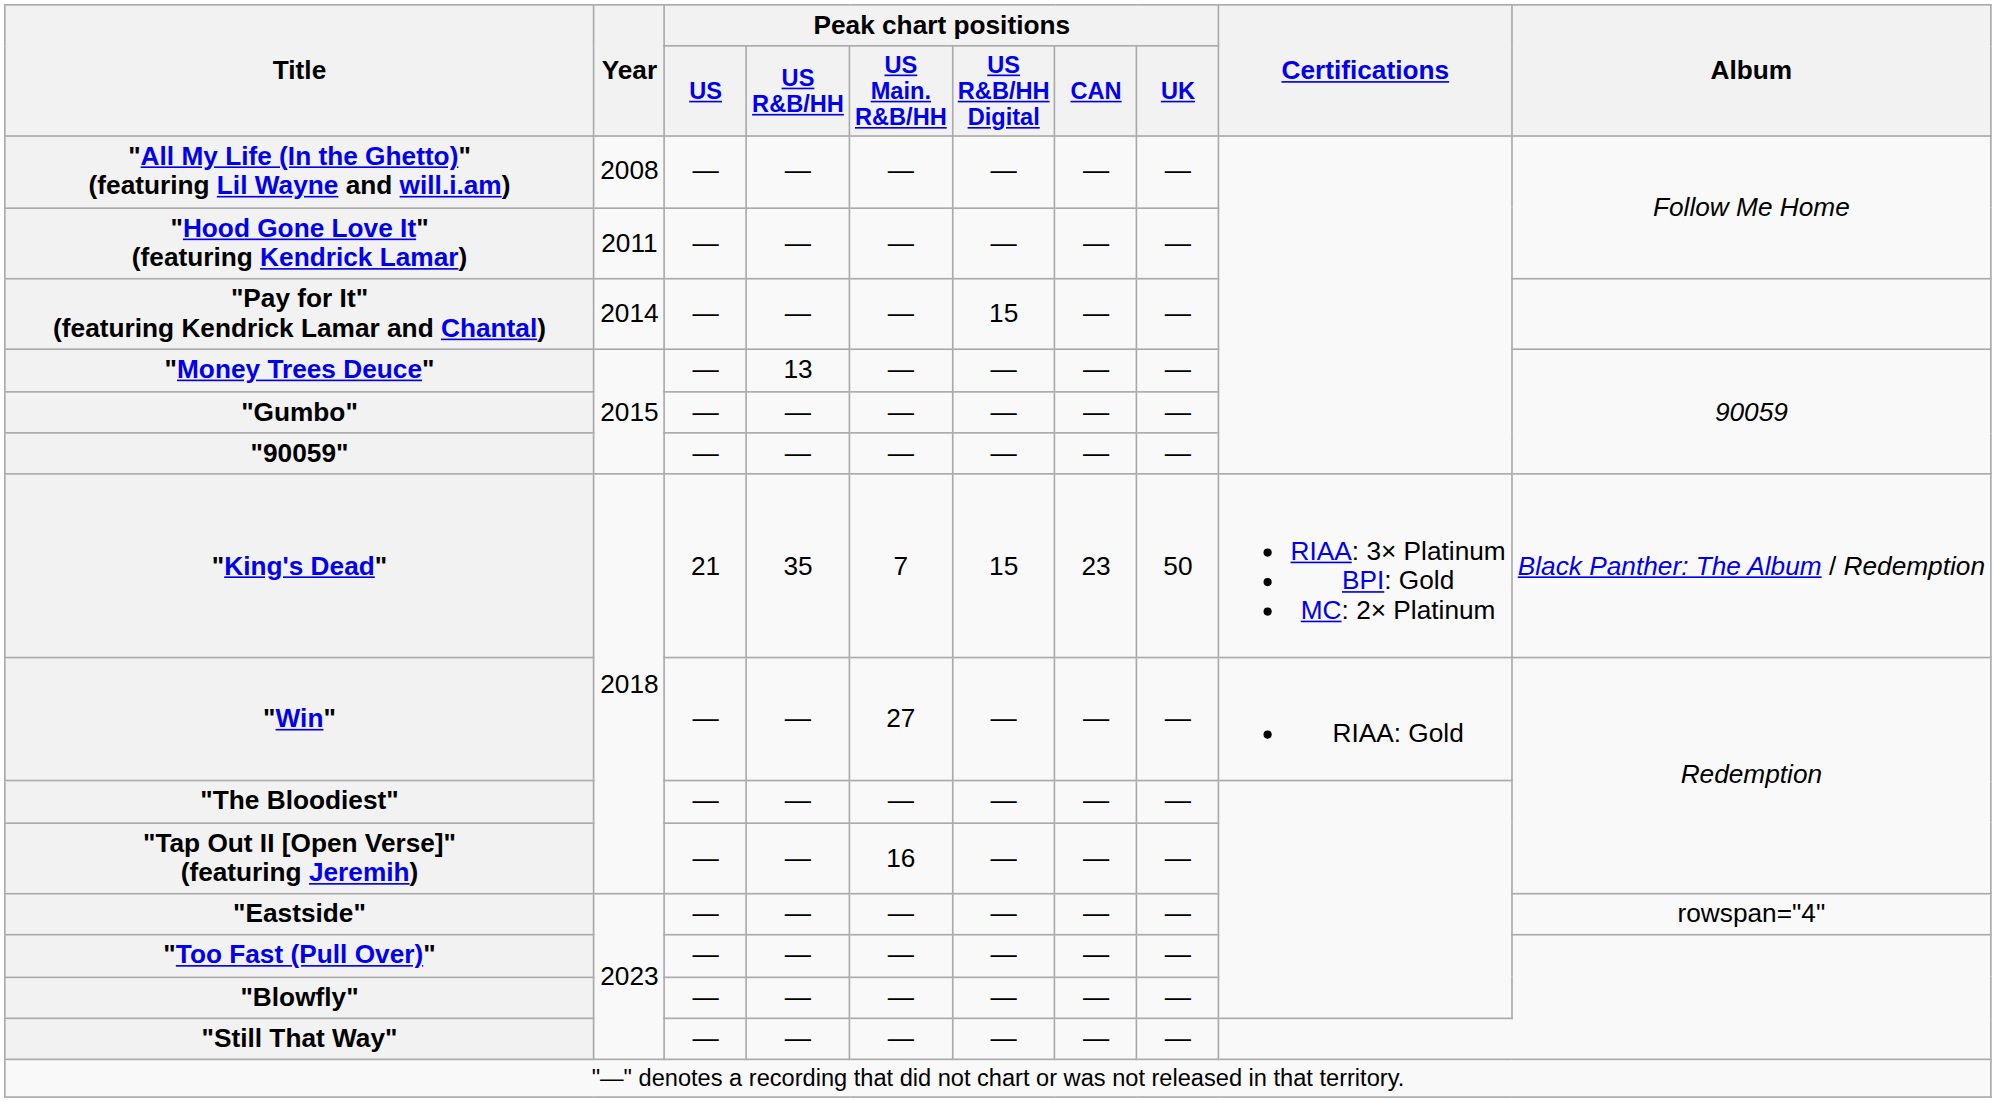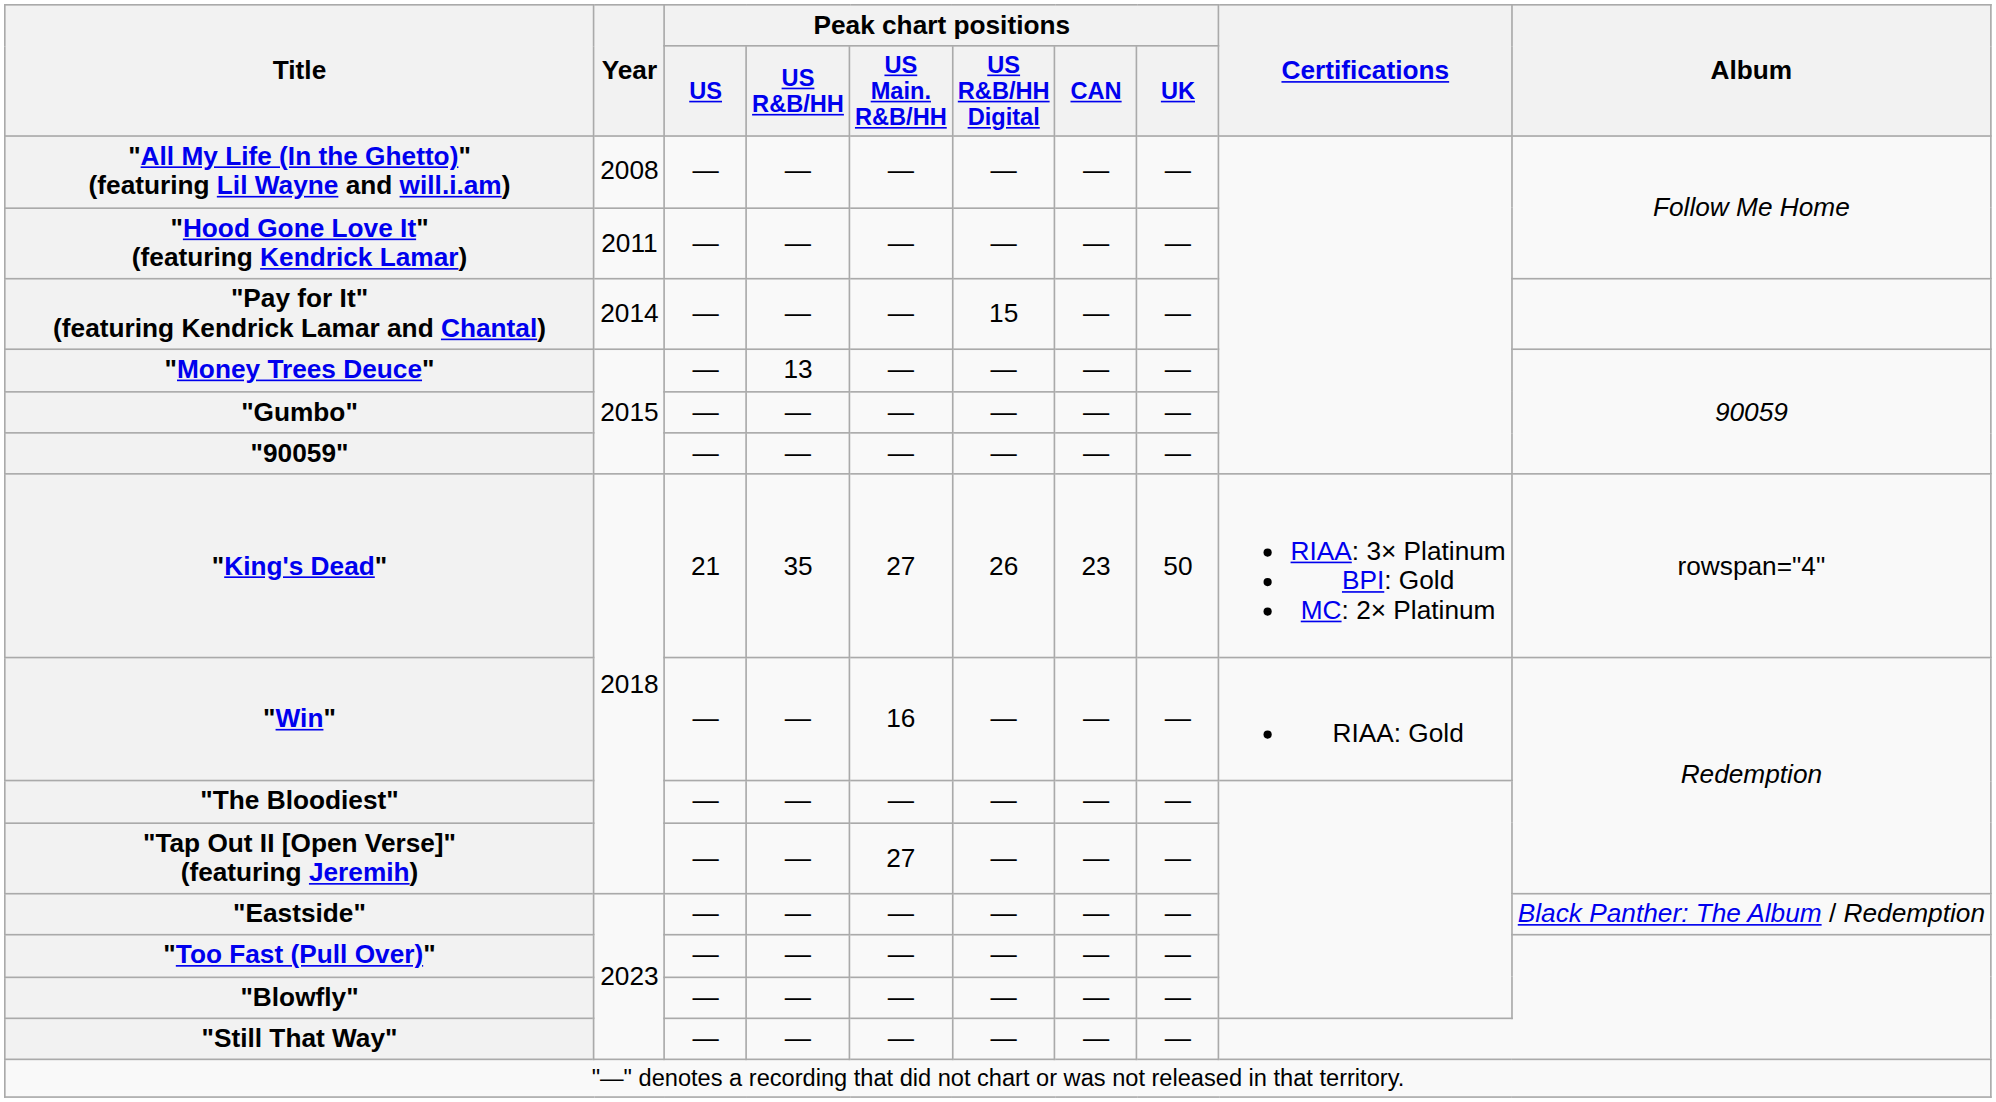(901, 565) 7 -> (901, 565) 27
(1004, 565) 15 -> (1004, 565) 26
(1751, 565) Black Panther: The Album / Redemption -> (1751, 565) rowspan="4"
(901, 718) 27 -> (901, 718) 16
(901, 857) 16 -> (901, 857) 27
(1751, 913) rowspan="4" -> (1751, 913) Black Panther: The Album / Redemption
